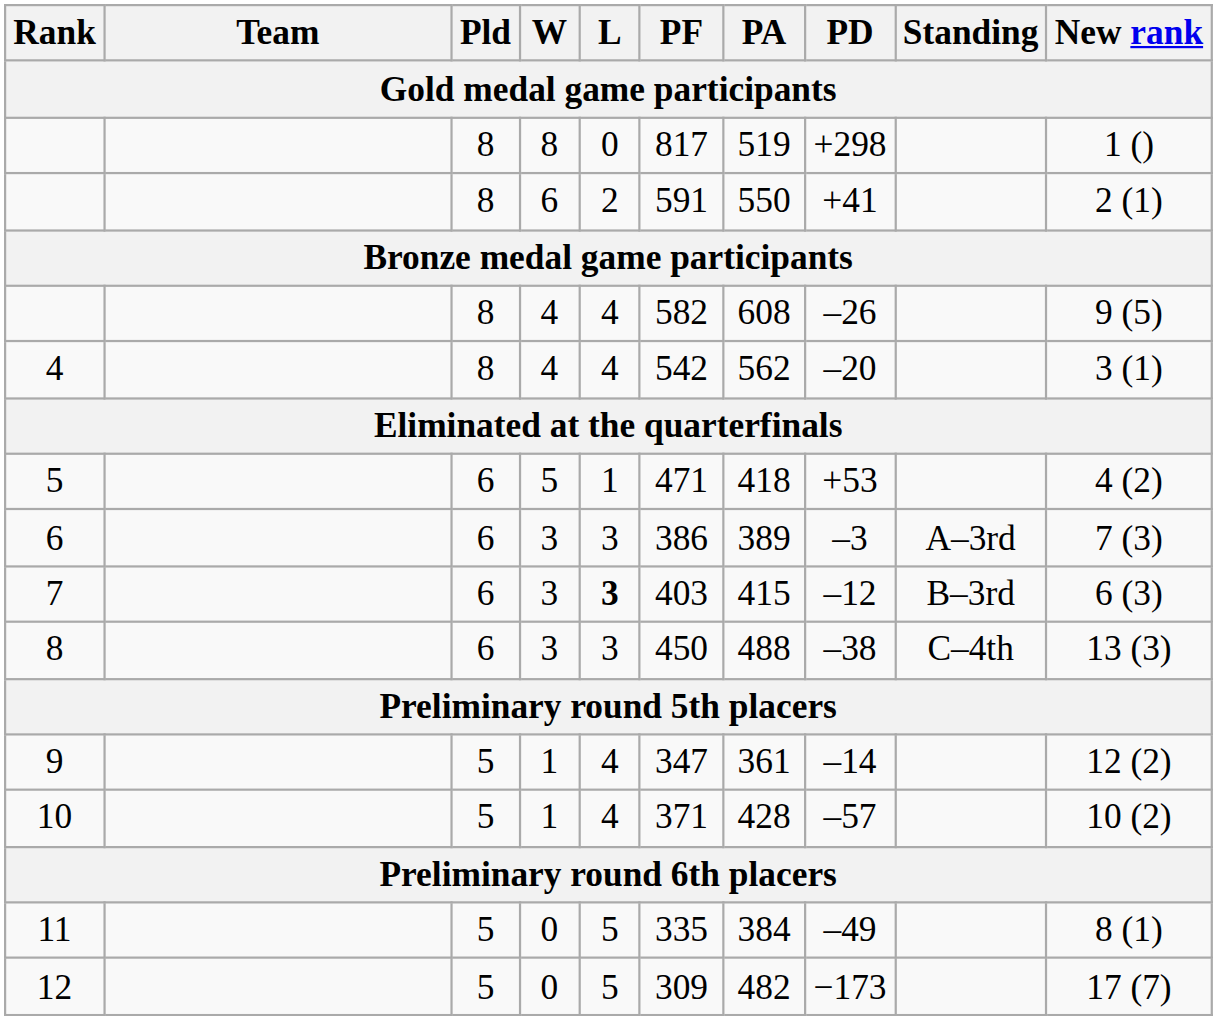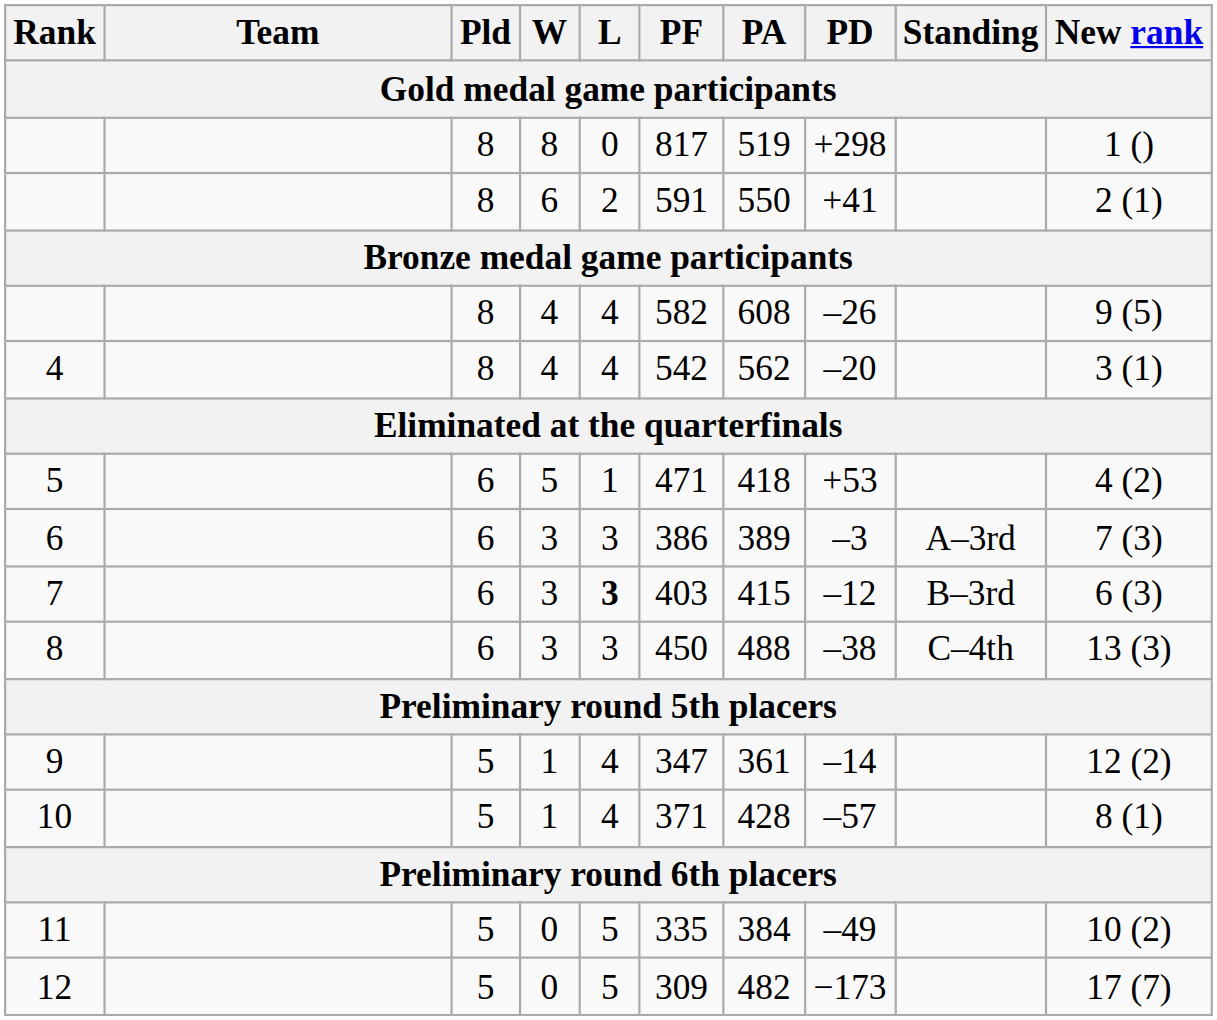(1129, 817) 10 (2) -> (1129, 817) 8 (1)
(1129, 929) 8 (1) -> (1129, 929) 10 (2)
